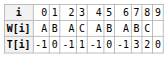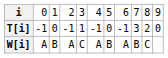rows swapped: (19, 29) <-> (19, 45)
